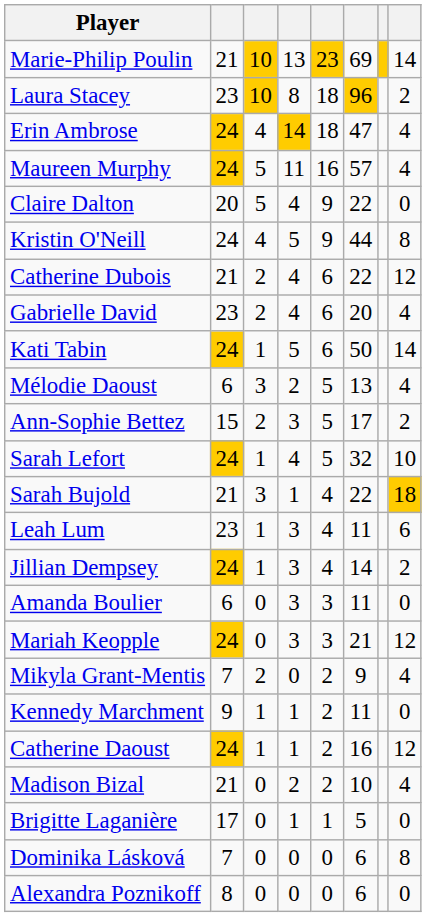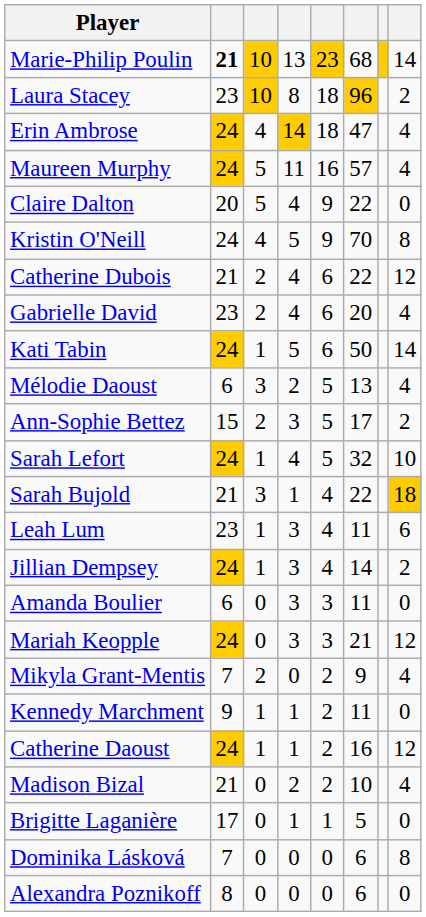(227, 58) normal -> (227, 58) bold
(361, 58) 69 -> (361, 58) 68
(361, 240) 44 -> (361, 240) 70
